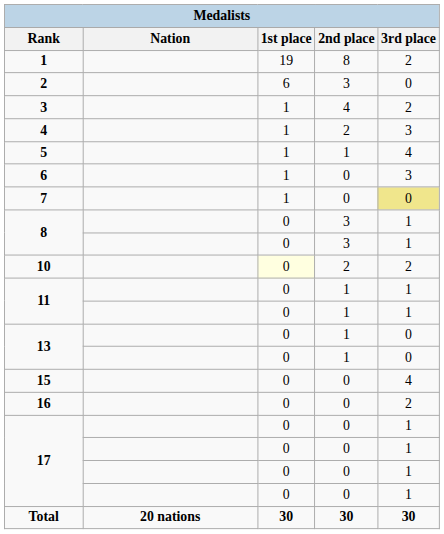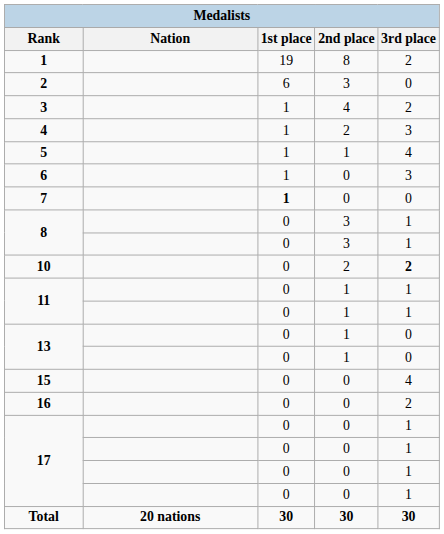(286, 198) normal -> (286, 198) bold
(409, 198) khaki background -> (409, 198) no background
(286, 267) lightyellow background -> (286, 267) no background
(409, 267) normal -> (409, 267) bold
